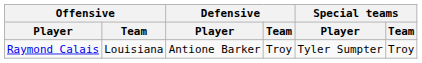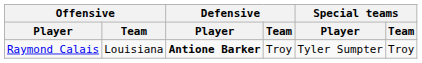(215, 49) normal -> (215, 49) bold
